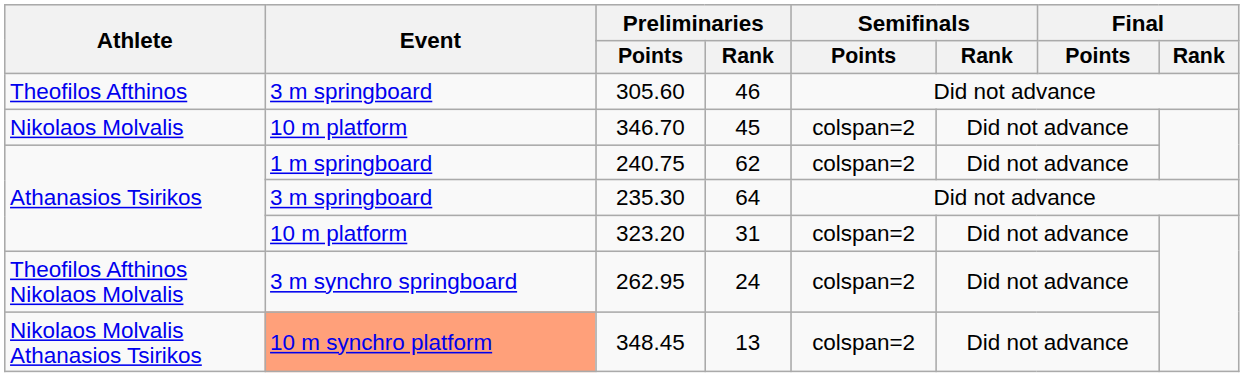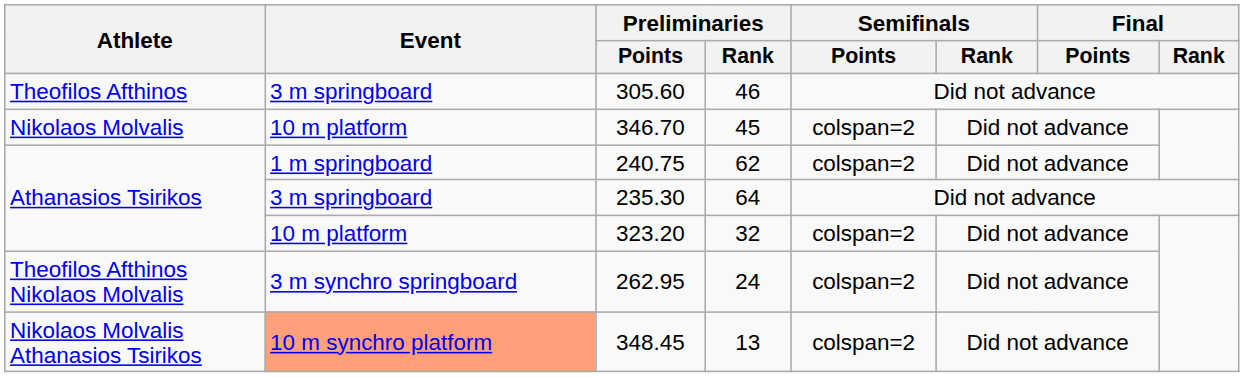(748, 234) 31 -> (748, 234) 32
